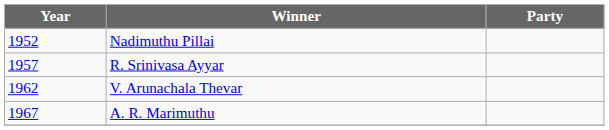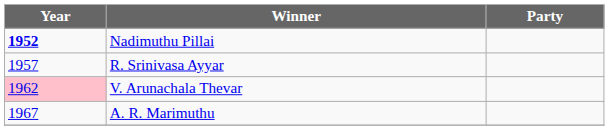(23, 40) normal -> (23, 40) bold
(23, 88) no background -> (23, 88) pink background
